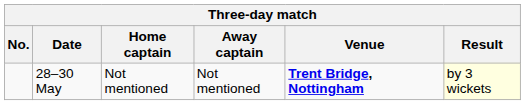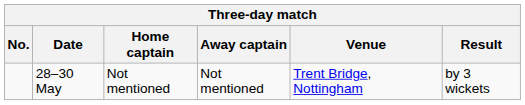(330, 81) bold -> (332, 81) normal
(469, 81) lightyellow background -> (468, 81) no background
